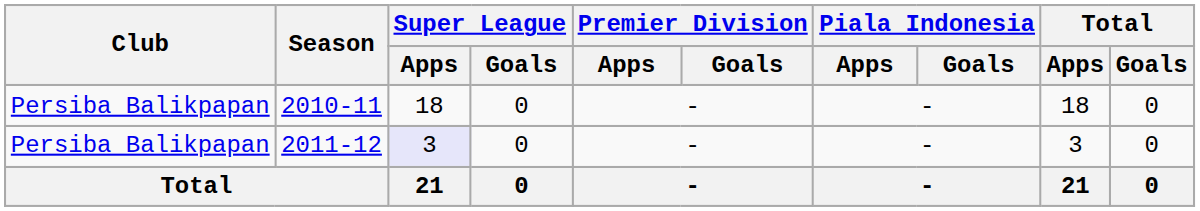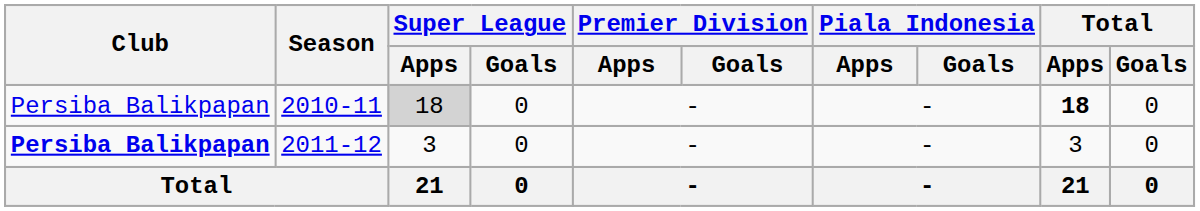(429, 105) no background -> (429, 105) lightgrey background
(1075, 105) normal -> (1075, 105) bold
(140, 146) normal -> (140, 146) bold
(429, 146) lavender background -> (429, 146) no background
